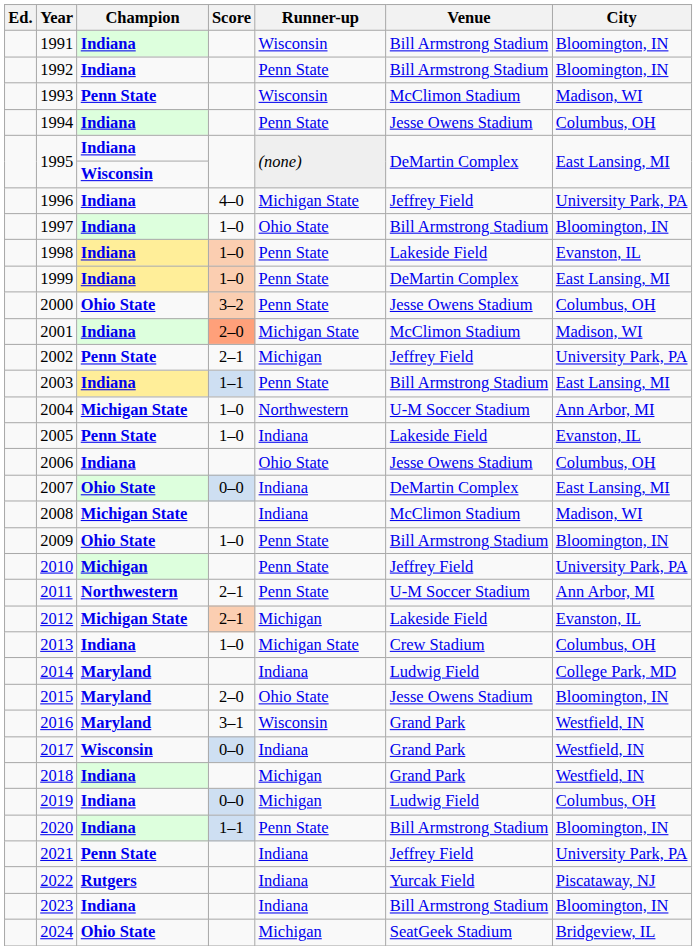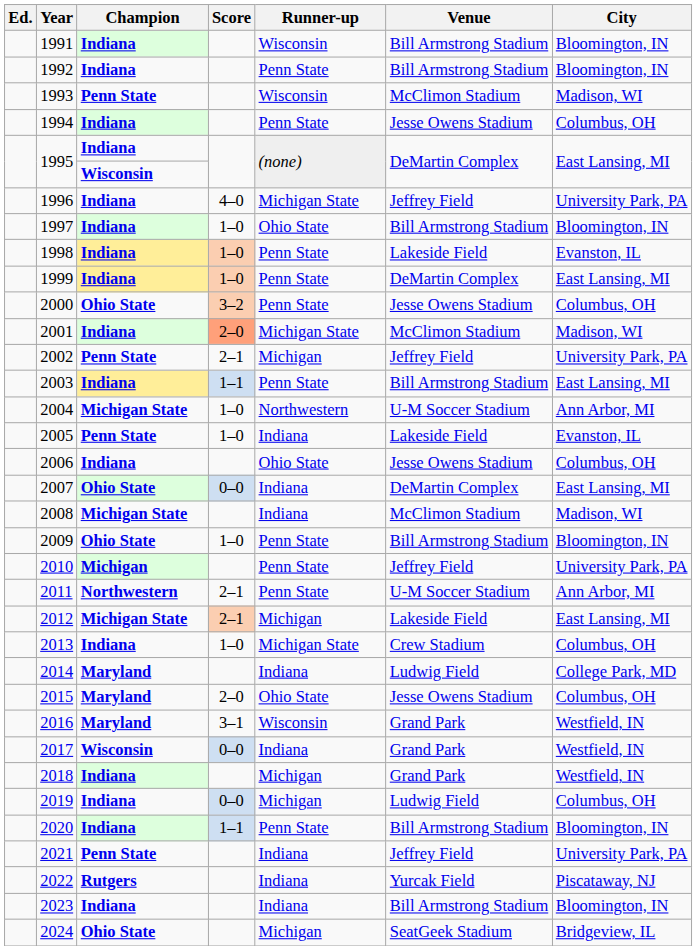(598, 618) Evanston, IL -> (613, 618) East Lansing, MI
(612, 697) Bloomington, IN -> (606, 697) Columbus, OH
